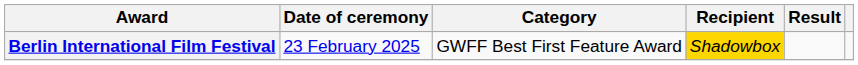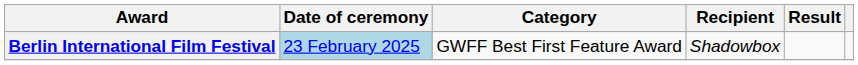(352, 45) no background -> (352, 45) lightblue background
(735, 45) gold background -> (735, 45) no background
